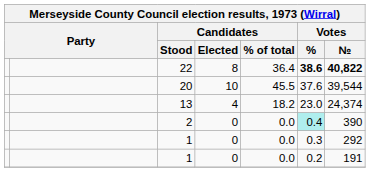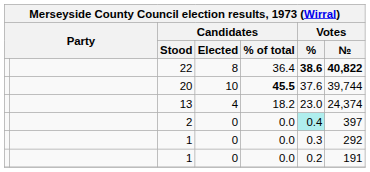(284, 86) normal -> (284, 86) bold
(345, 86) 39,544 -> (345, 86) 39,744
(353, 122) 390 -> (353, 122) 397
